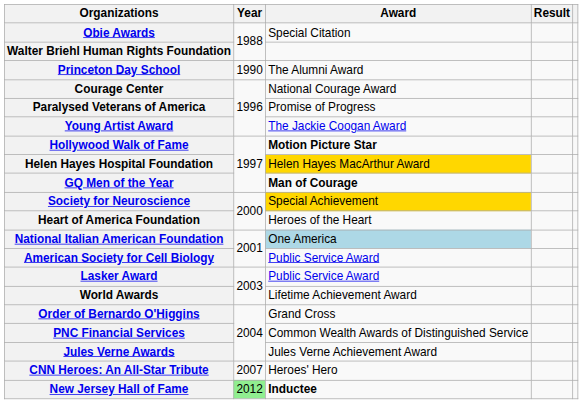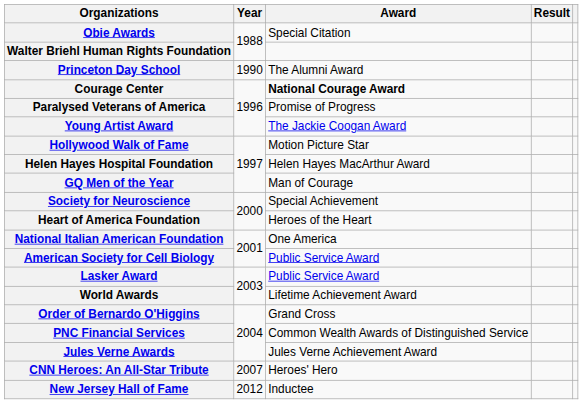(332, 88) normal -> (337, 88) bold
(322, 145) bold -> (319, 145) normal
(349, 164) gold background -> (349, 164) no background
(313, 182) bold -> (311, 182) normal
(323, 201) gold background -> (323, 201) no background
(302, 239) lightblue background -> (302, 239) no background
(250, 389) lightgreen background -> (250, 389) no background
(293, 389) bold -> (291, 389) normal
